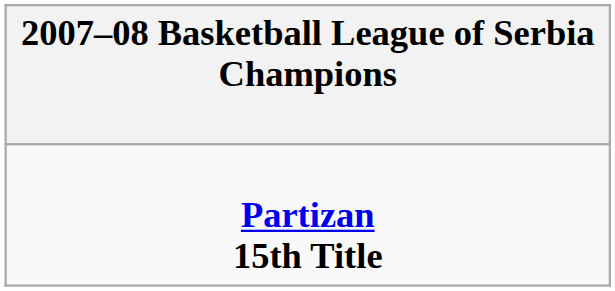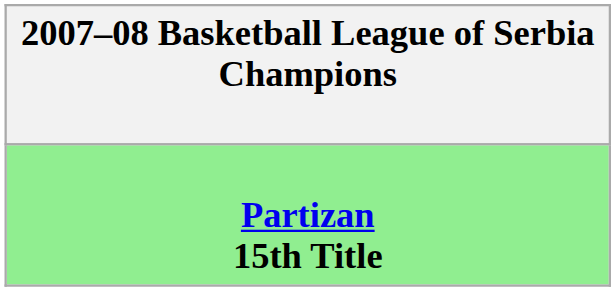(308, 234) no background -> (308, 234) lightgreen background
